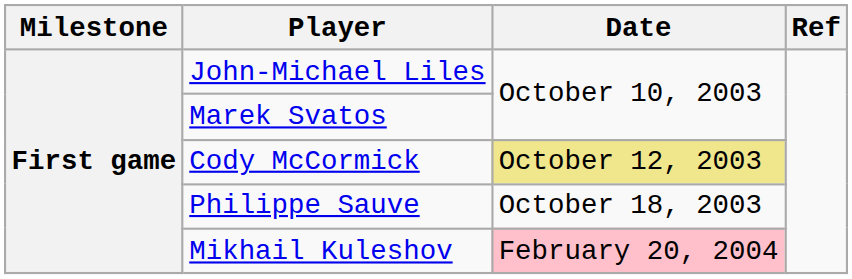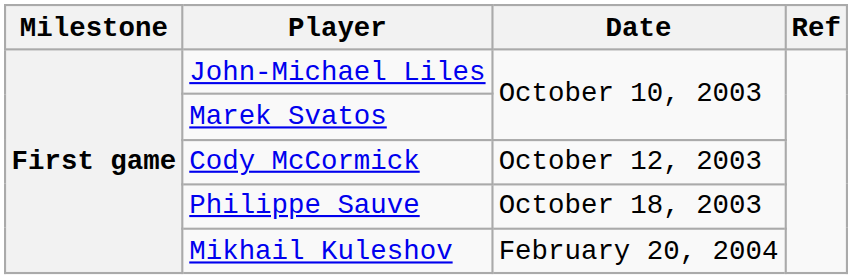(630, 162) khaki background -> (630, 162) no background
(639, 251) pink background -> (639, 251) no background
